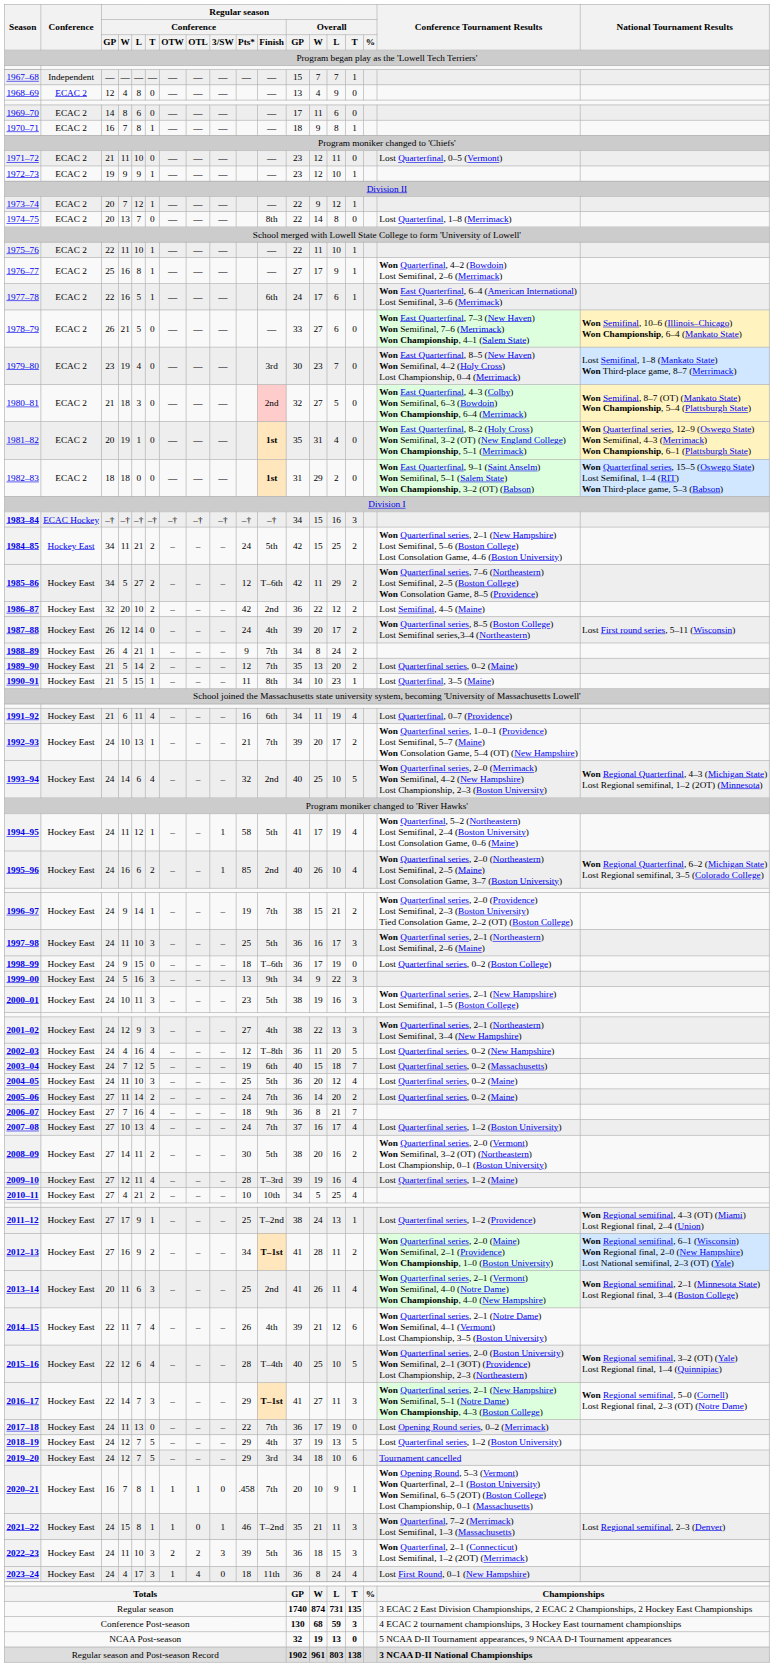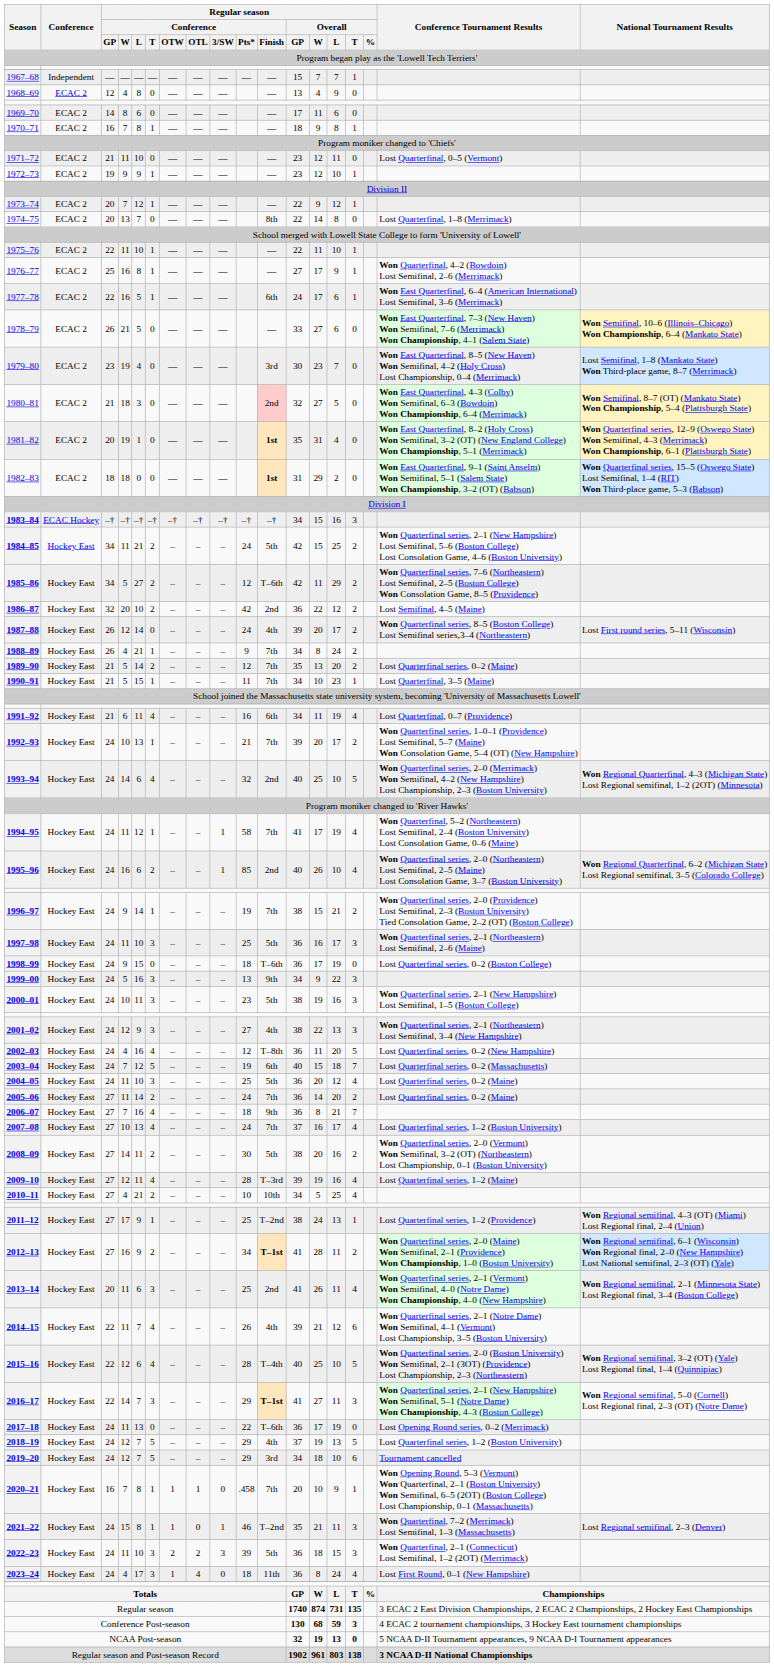(272, 681) 8th -> (272, 681) 7th
(272, 832) 5th -> (272, 832) 7th
(272, 1427) 7th -> (272, 1427) T–6th
